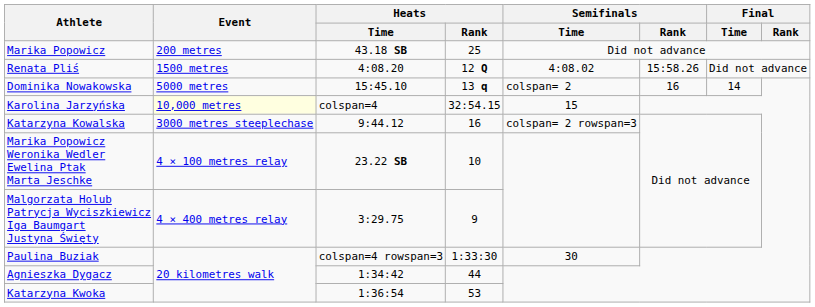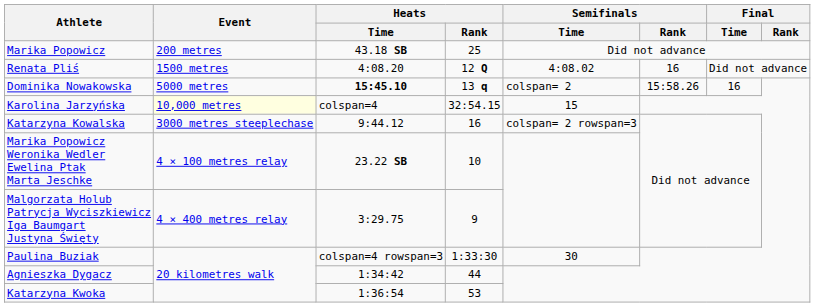(673, 68) 15:58.26 -> (673, 68) 16
(381, 86) normal -> (381, 86) bold
(673, 86) 16 -> (673, 86) 15:58.26
(734, 86) 14 -> (734, 86) 16
